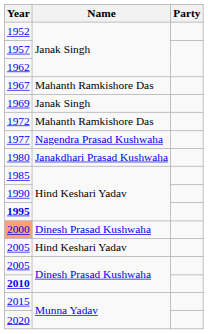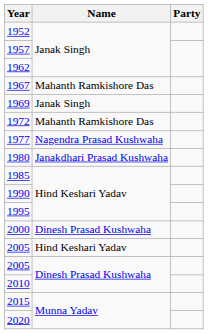(18, 211) bold -> (18, 211) normal
(18, 229) lightsalmon background -> (18, 229) no background
(18, 283) bold -> (18, 283) normal
